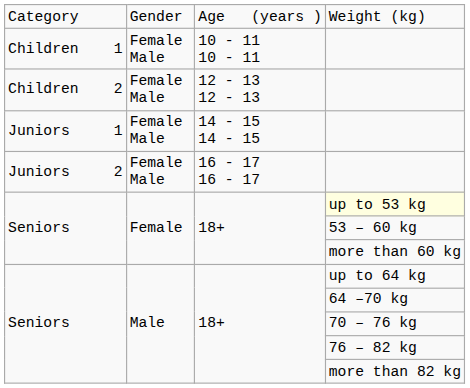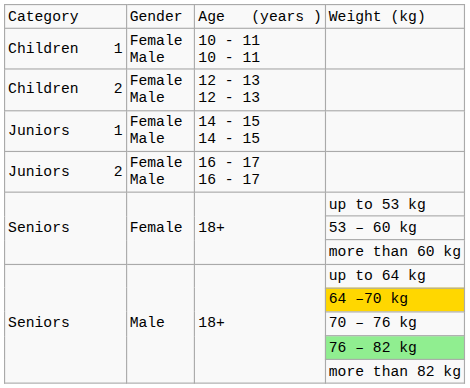(377, 204) lightyellow background -> (377, 204) no background
(368, 300) no background -> (368, 300) gold background
(373, 348) no background -> (373, 348) lightgreen background
